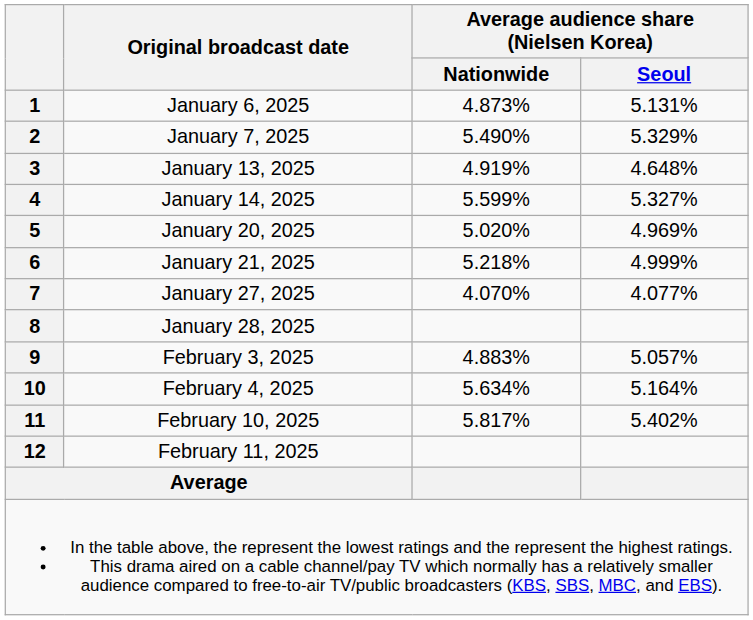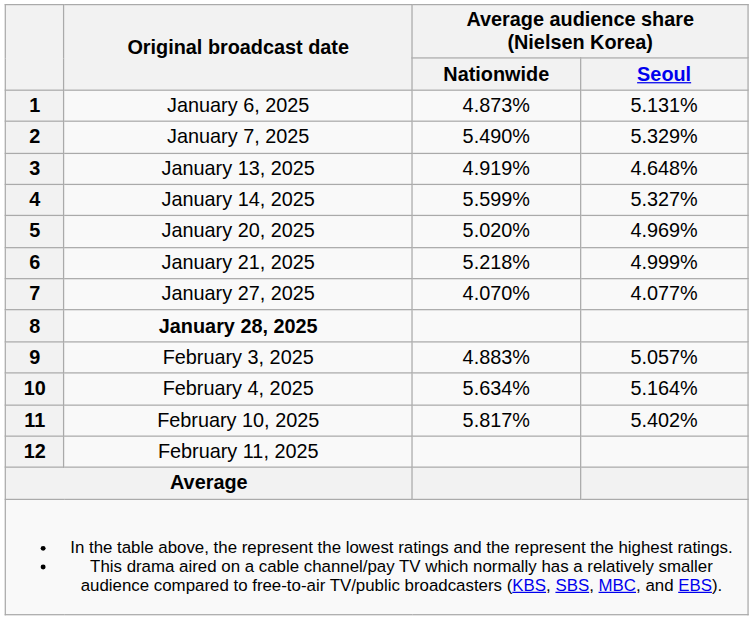(238, 325) normal -> (238, 325) bold
